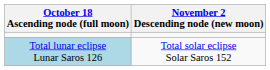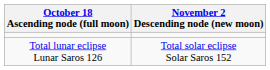(68, 51) lightblue background -> (68, 51) no background
